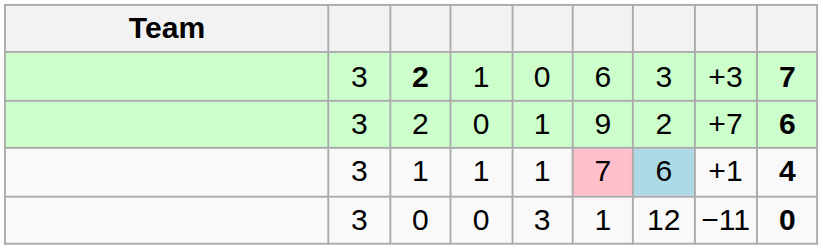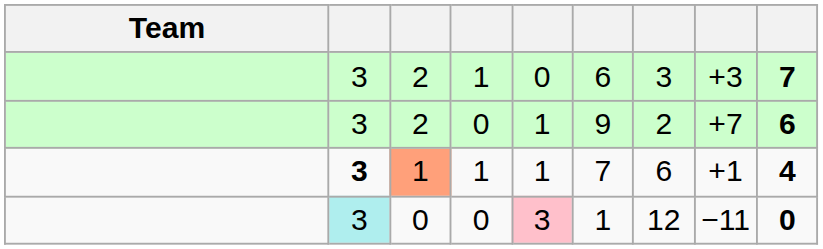(420, 76) bold -> (420, 76) normal
(359, 171) normal -> (359, 171) bold
(420, 171) no background -> (420, 171) lightsalmon background
(603, 171) pink background -> (603, 171) no background
(664, 171) lightblue background -> (664, 171) no background
(359, 219) no background -> (359, 219) paleturquoise background
(542, 219) no background -> (542, 219) pink background
